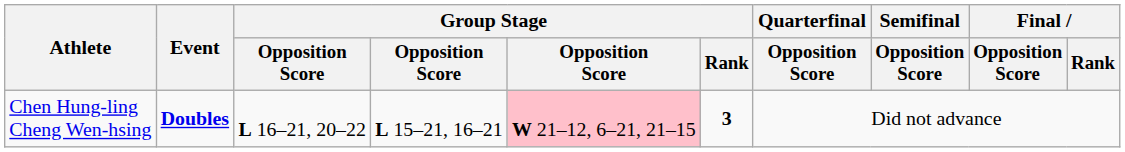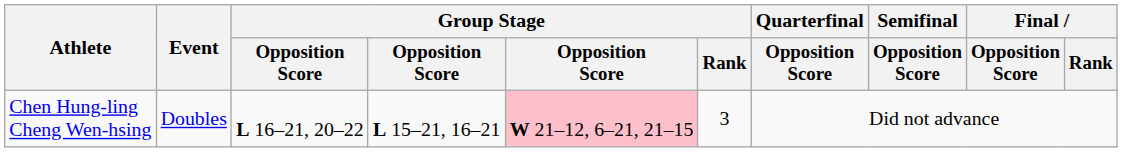(195, 118) bold -> (194, 118) normal
(727, 118) bold -> (725, 118) normal
